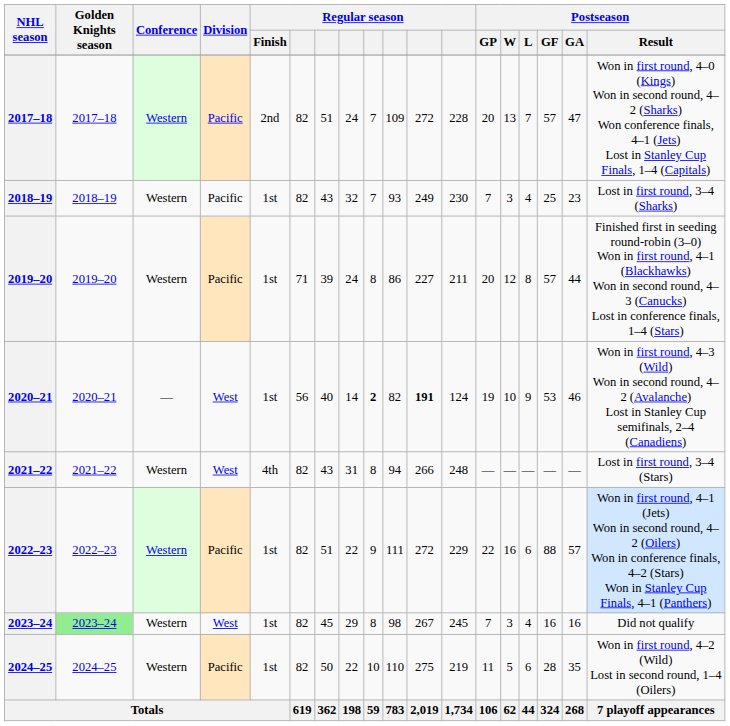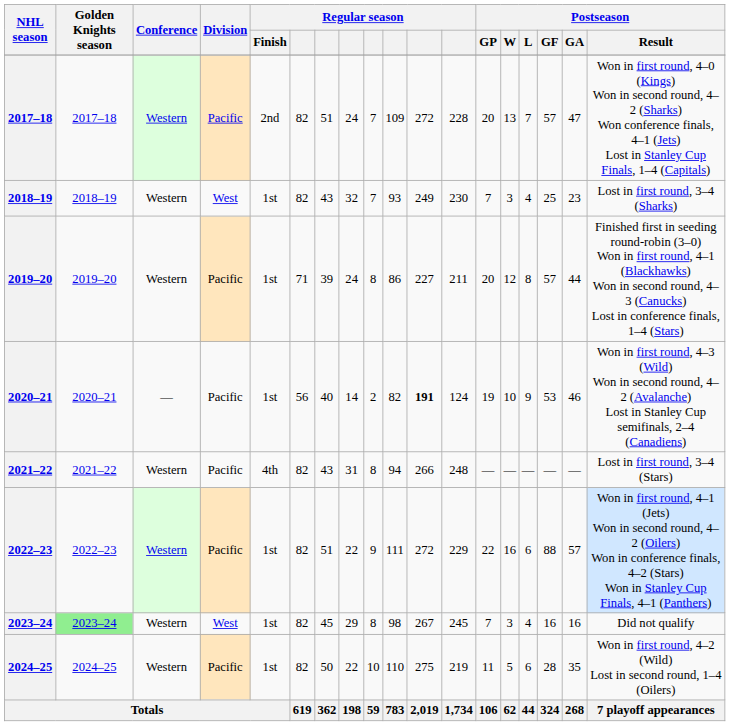(225, 198) Pacific -> (225, 198) West
(225, 397) West -> (225, 397) Pacific
(373, 397) bold -> (373, 397) normal
(225, 470) West -> (225, 470) Pacific
